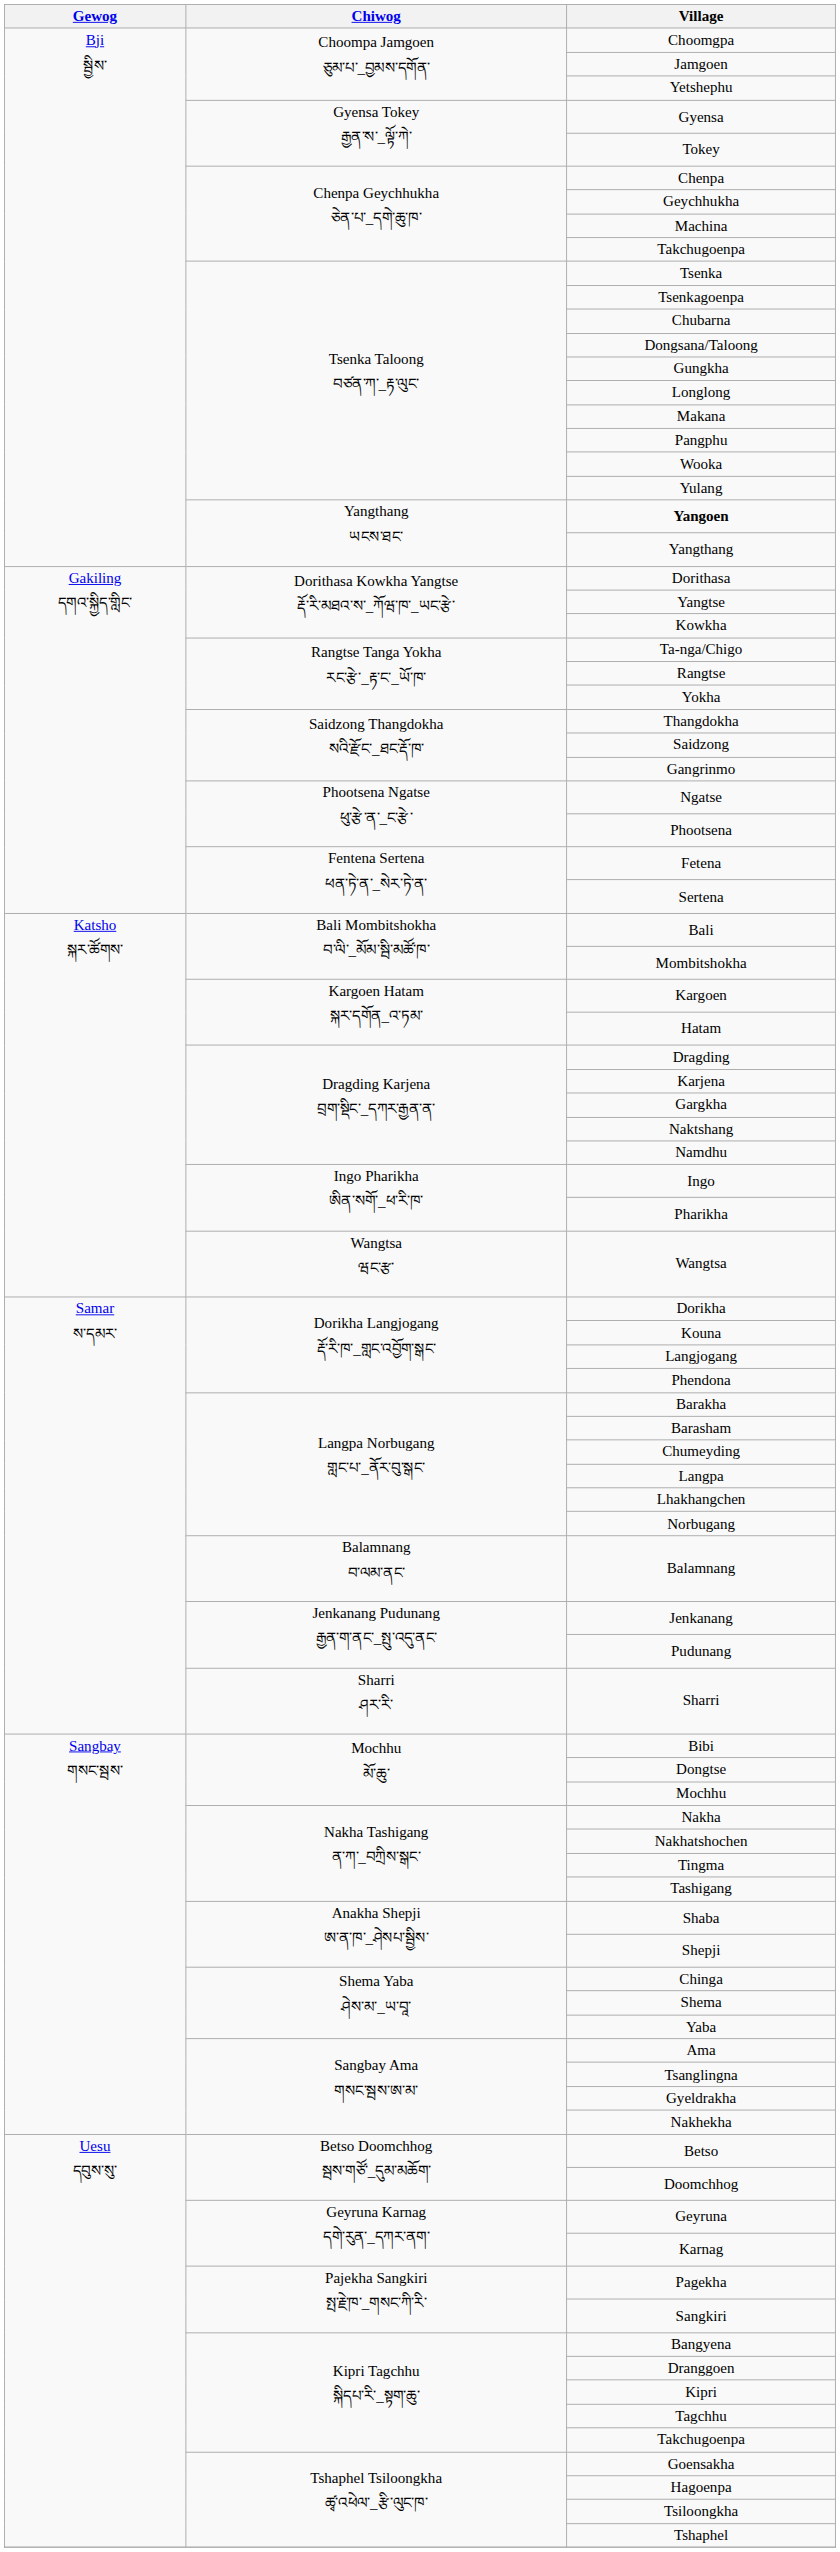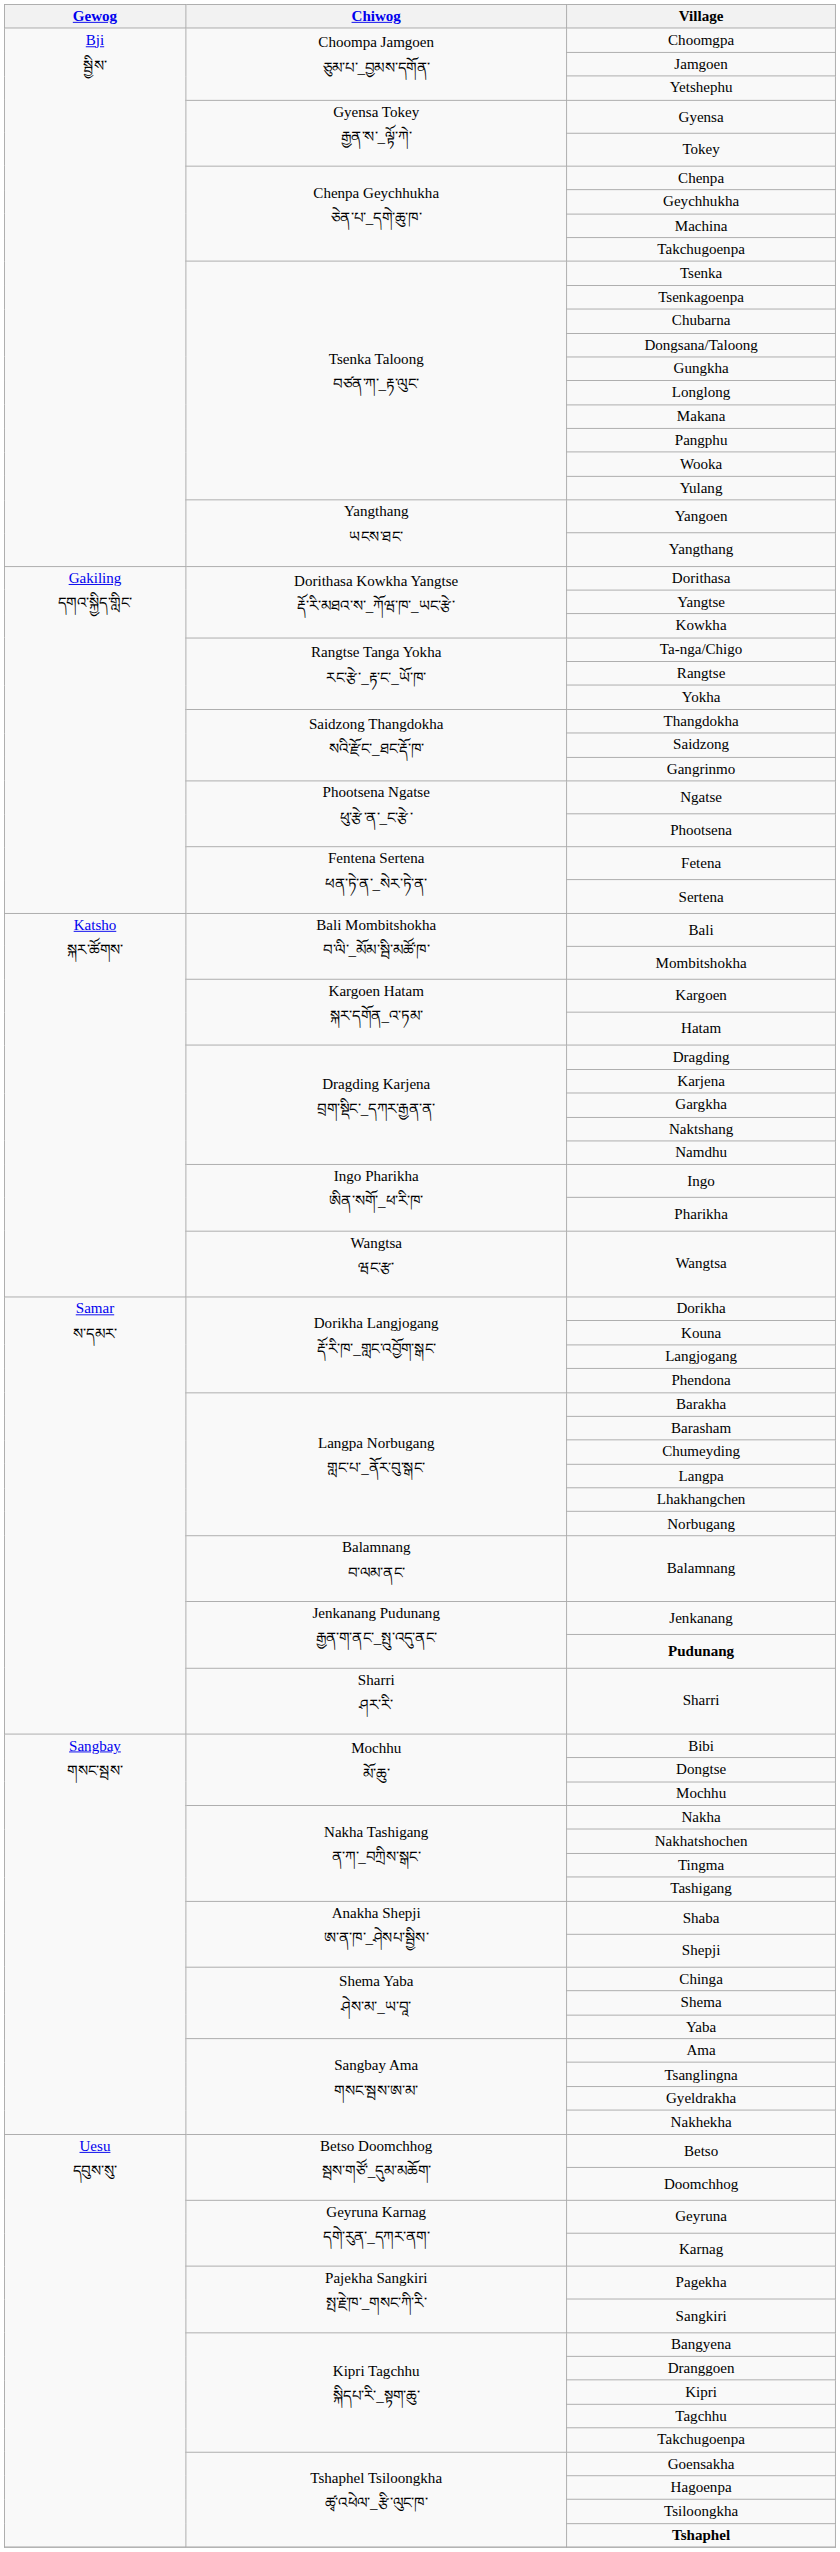(701, 516) bold -> (701, 516) normal
(701, 1651) normal -> (701, 1651) bold
(701, 2535) normal -> (701, 2535) bold
